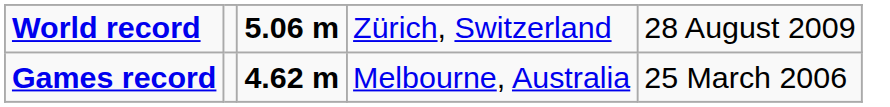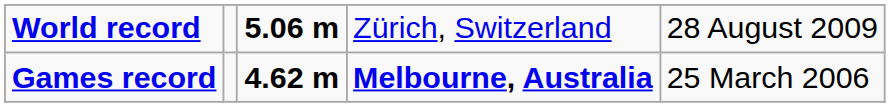(492, 76) normal -> (503, 76) bold
